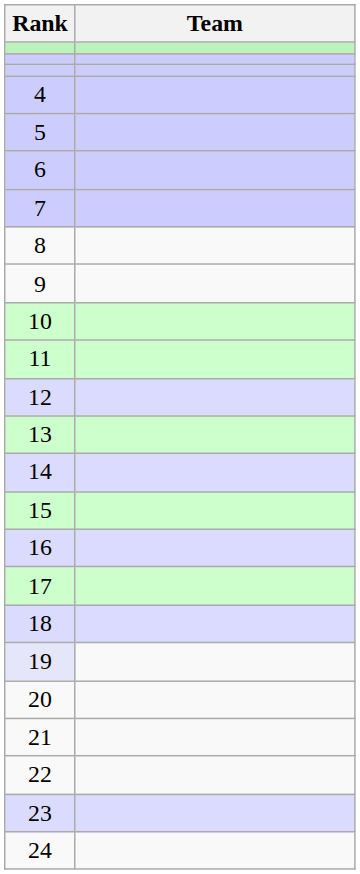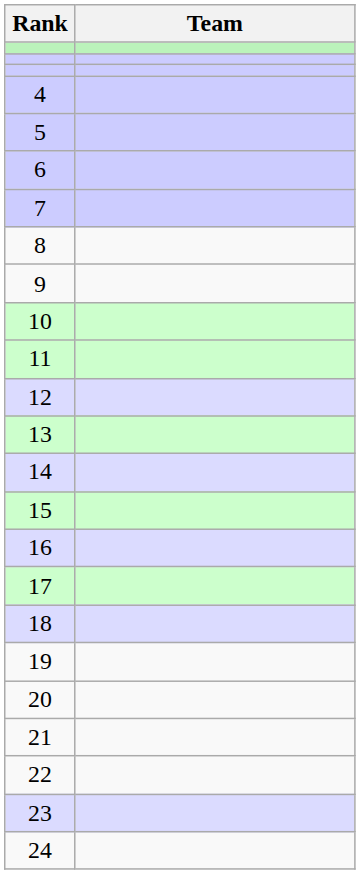(40, 661) lavender background -> (40, 661) no background
